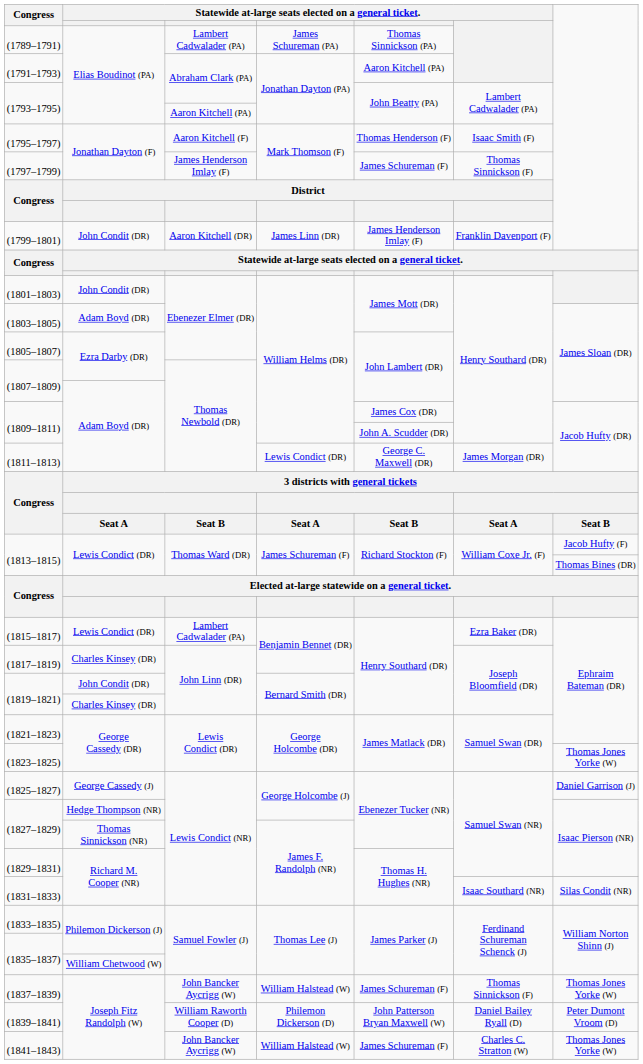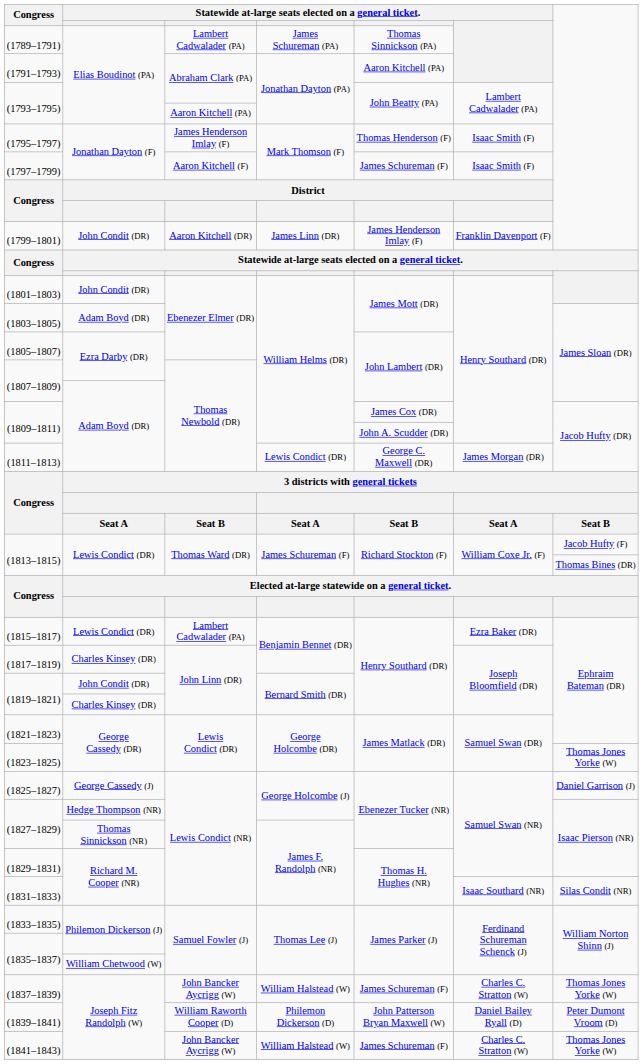(211, 137) Aaron Kitchell (F) -> (211, 137) James Henderson Imlay (F)
(211, 166) James Henderson Imlay (F) -> (211, 166) Aaron Kitchell (F)
(503, 166) Thomas Sinnickson (F) -> (503, 166) Isaac Smith (F)
(503, 988) Thomas Sinnickson (F) -> (503, 988) Charles C. Stratton (W)
